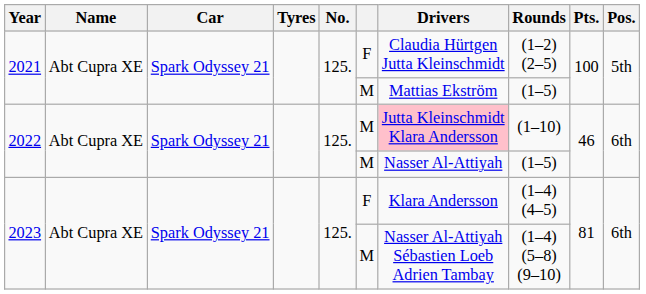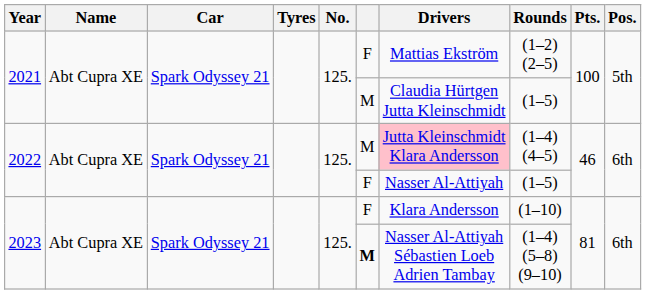(443, 54) Claudia Hürtgen Jutta Kleinschmidt -> (444, 54) Mattias Ekström
(443, 90) Mattias Ekström -> (444, 100) Claudia Hürtgen Jutta Kleinschmidt
(539, 127) (1–10) -> (540, 146) (1–4) (4–5)
(367, 163) M -> (367, 182) F
(539, 200) (1–4) (4–5) -> (540, 209) (1–10)
(367, 255) normal -> (367, 255) bold
